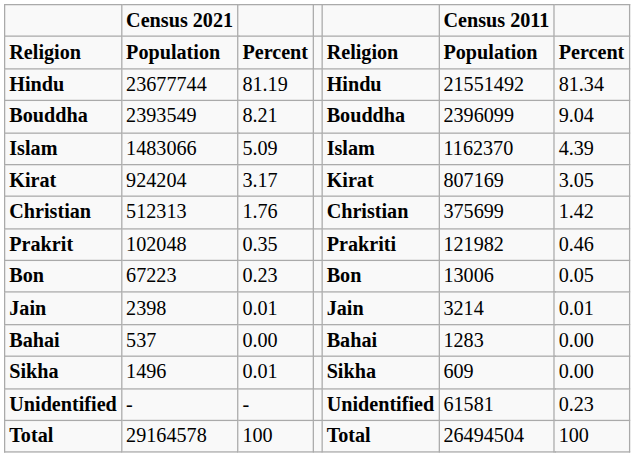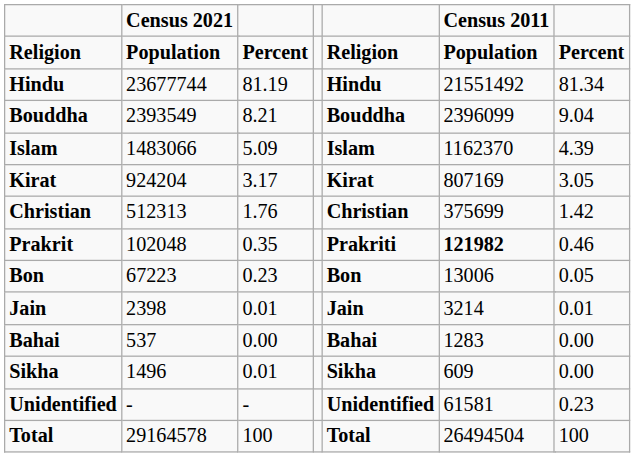(474, 244) normal -> (474, 244) bold
